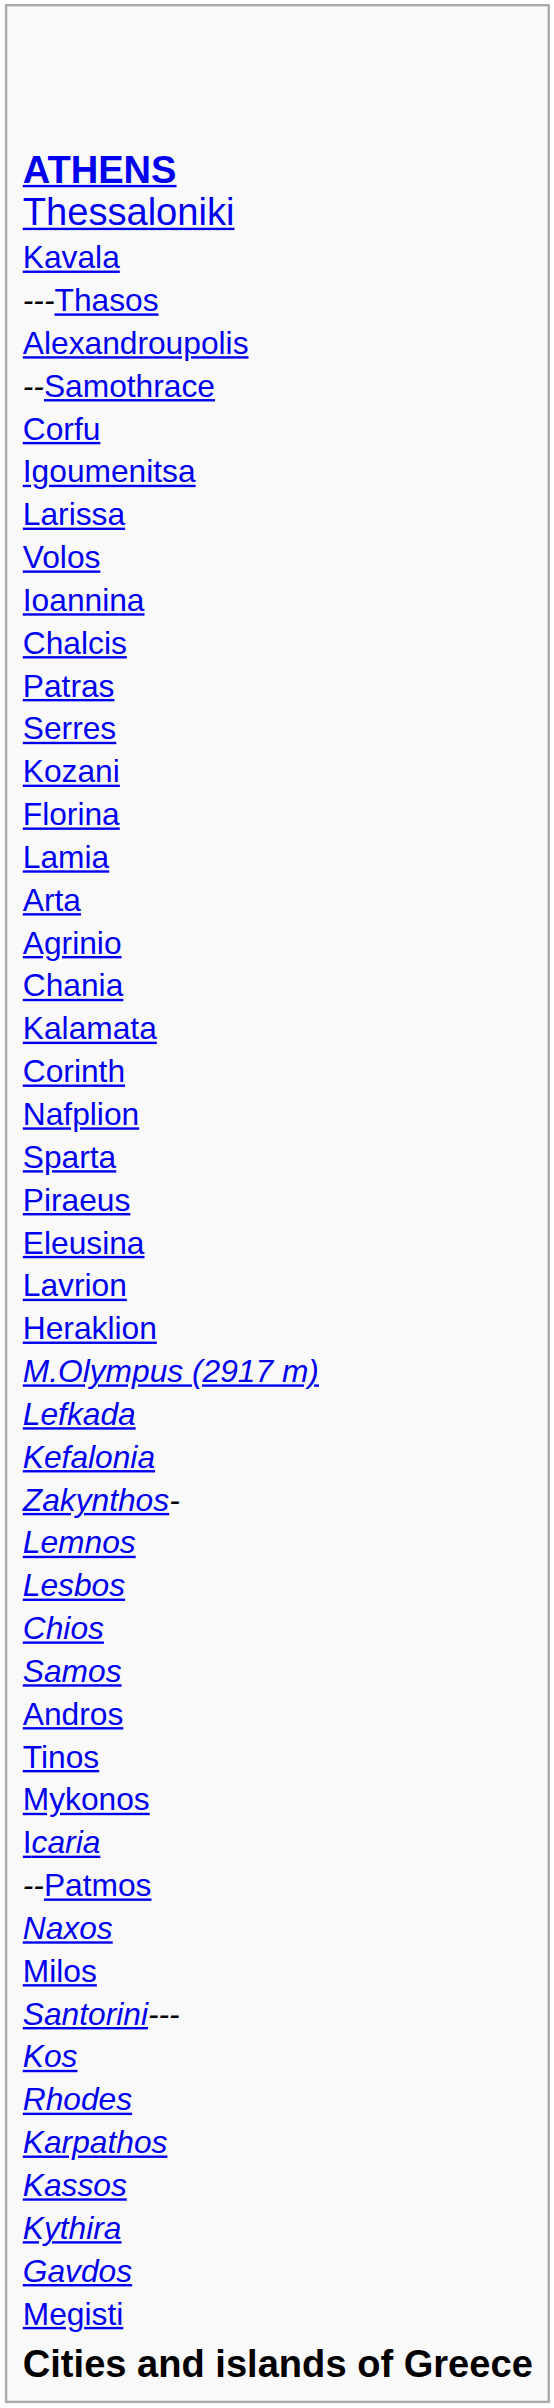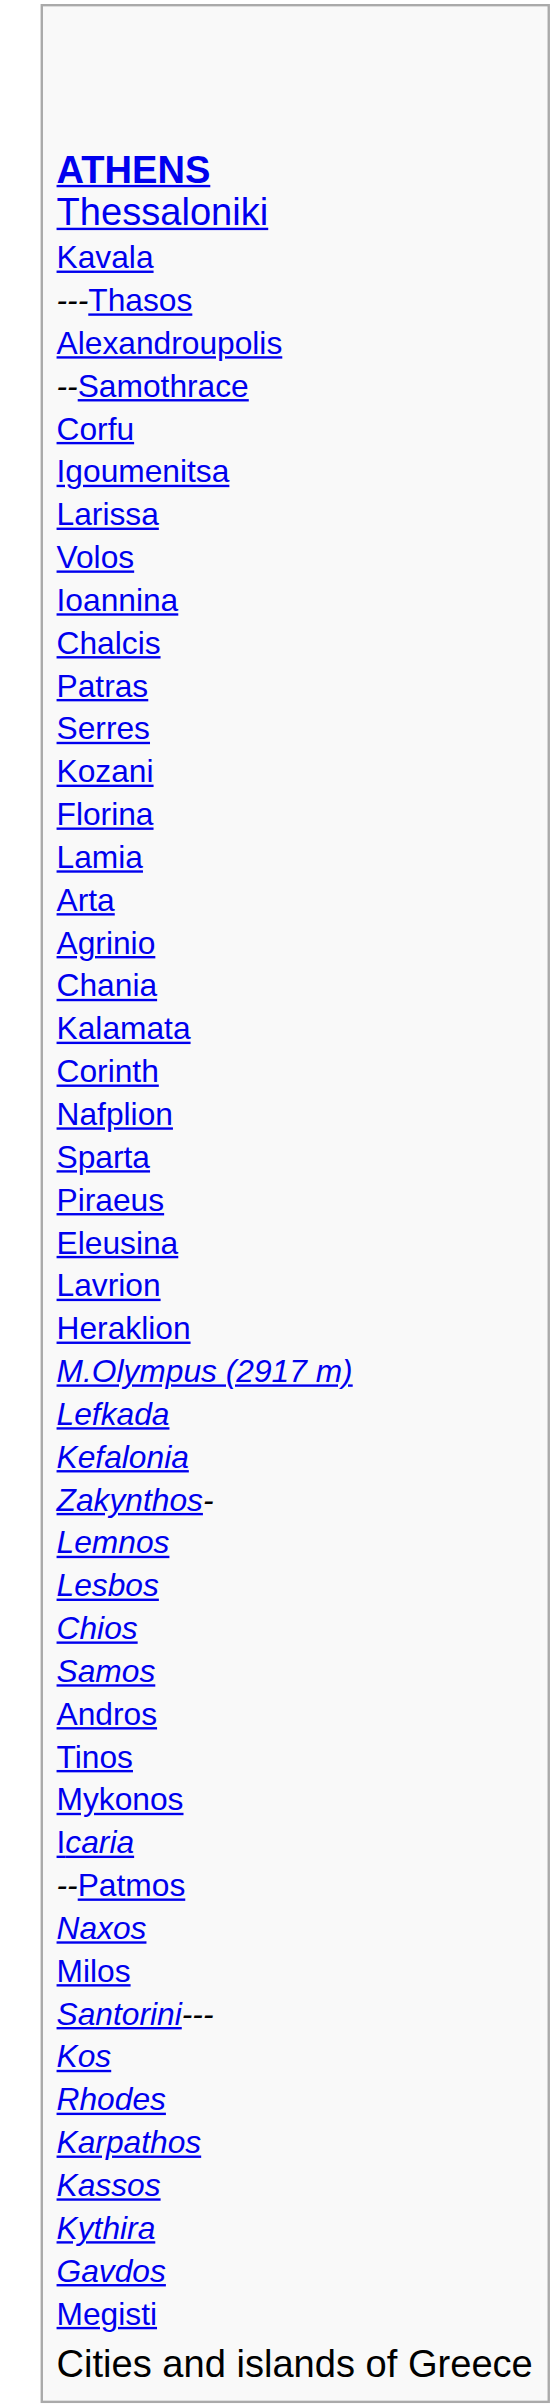(278, 2364) bold -> (295, 2364) normal
